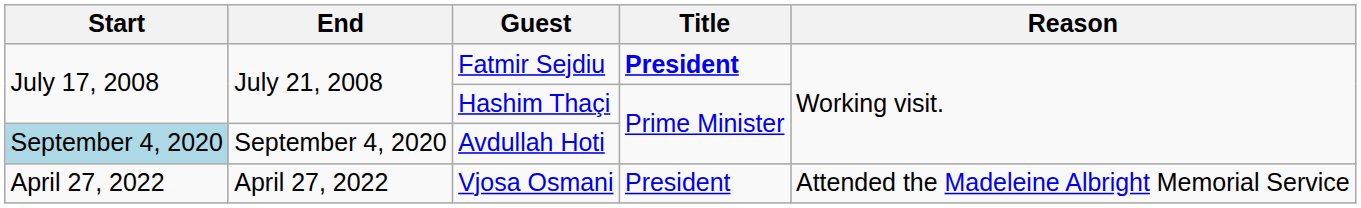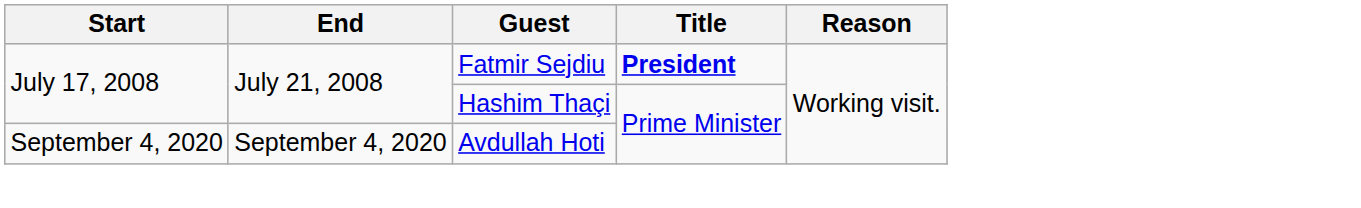(117, 143) lightblue background -> (117, 143) no background
- row: (536, 182)
